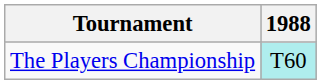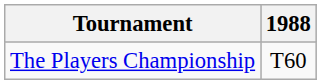(288, 60) paleturquoise background -> (288, 60) no background
